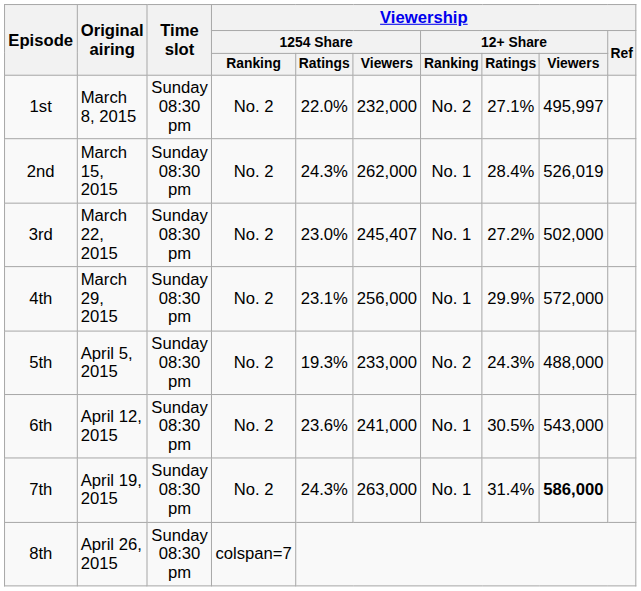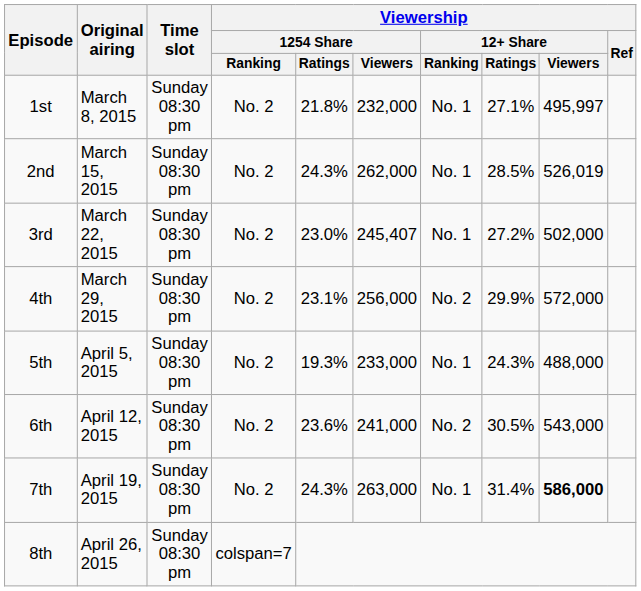(324, 107) 22.0% -> (324, 107) 21.8%
(451, 107) No. 2 -> (451, 107) No. 1
(511, 170) 28.4% -> (511, 170) 28.5%
(451, 298) No. 1 -> (451, 298) No. 2
(451, 362) No. 2 -> (451, 362) No. 1
(451, 426) No. 1 -> (451, 426) No. 2
